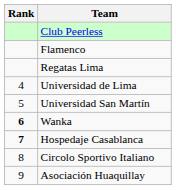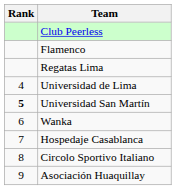(21, 103) normal -> (21, 103) bold
(21, 121) bold -> (21, 121) normal
(21, 139) bold -> (21, 139) normal
